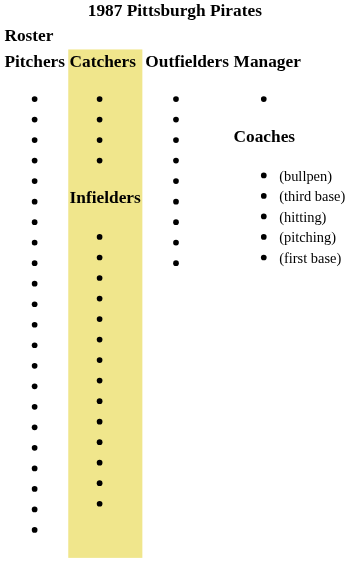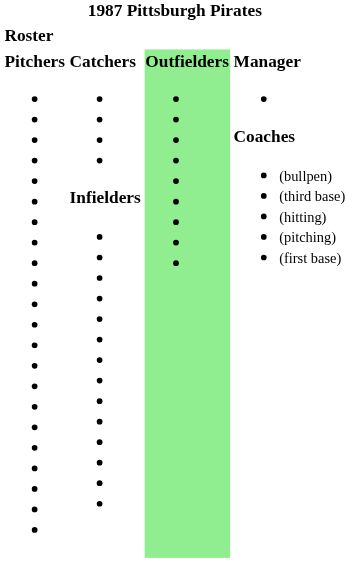(105, 282) khaki background -> (105, 282) no background
(187, 162) no background -> (187, 162) lightgreen background
